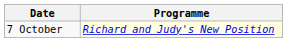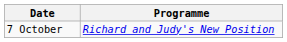(179, 30) lightyellow background -> (179, 30) no background
